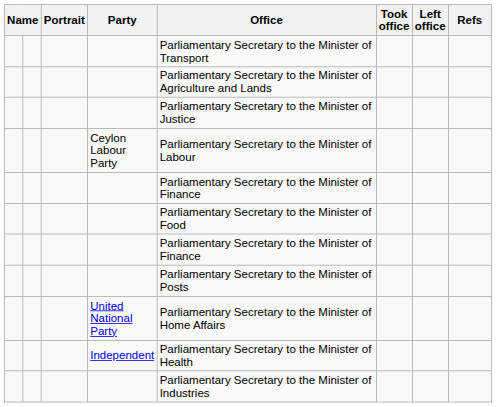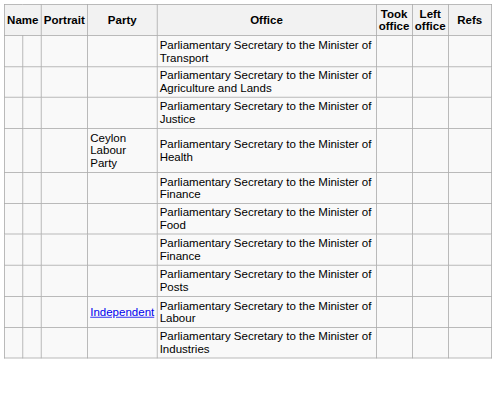(266, 151) Parliamentary Secretary to the Minister of Labour -> (266, 151) Parliamentary Secretary to the Minister of Health
- row: (14, 318)
(266, 356) Parliamentary Secretary to the Minister of Health -> (266, 312) Parliamentary Secretary to the Minister of Labour
